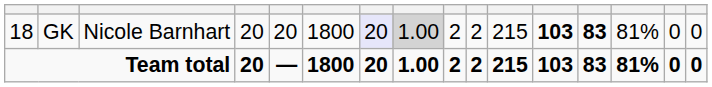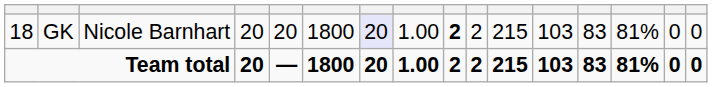(418, 31) lightgrey background -> (418, 31) no background
(455, 31) normal -> (455, 31) bold
(555, 31) bold -> (555, 31) normal
(595, 31) bold -> (595, 31) normal
